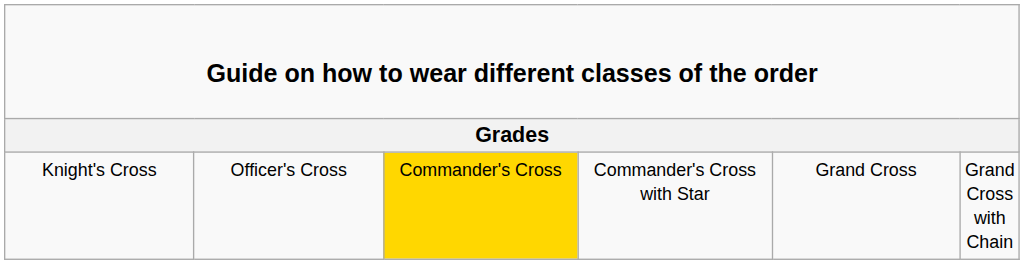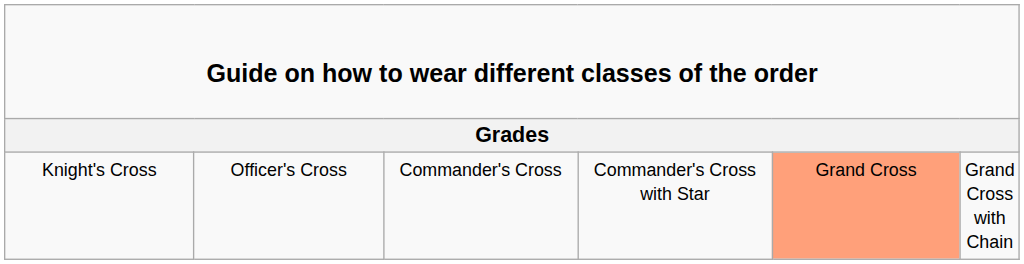(481, 170) gold background -> (481, 170) no background
(866, 170) no background -> (866, 170) lightsalmon background
